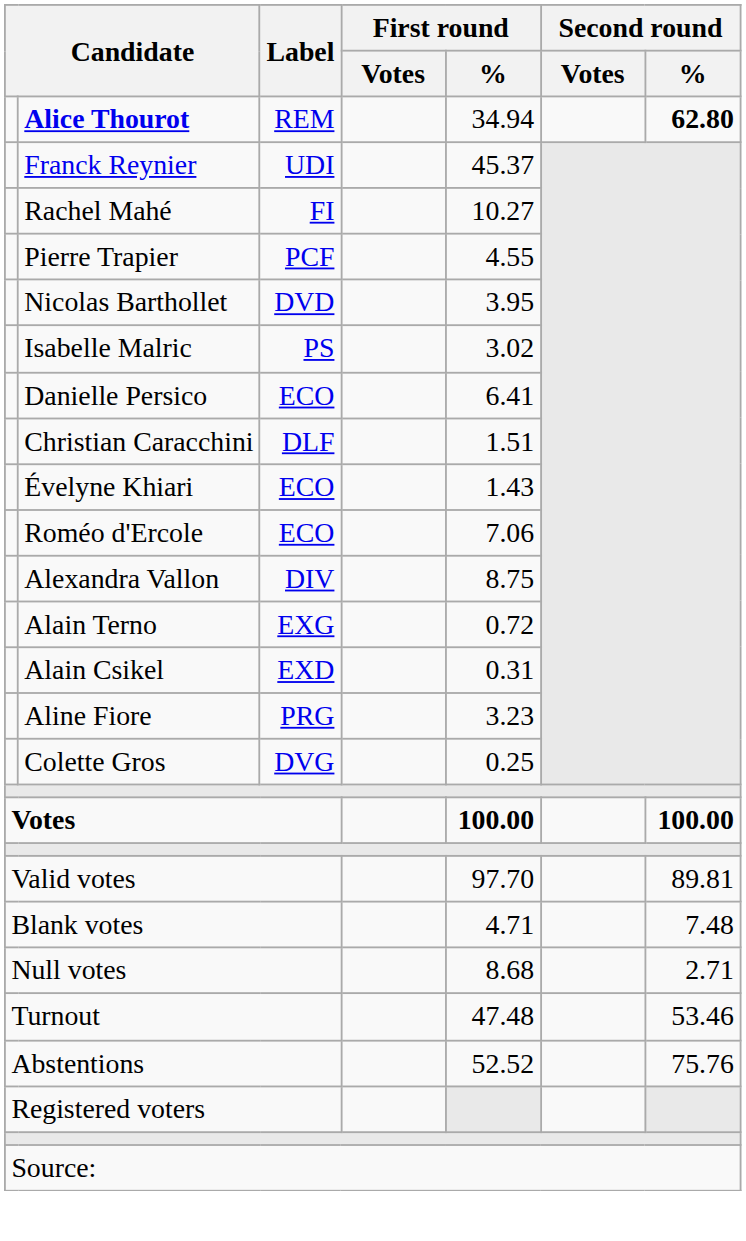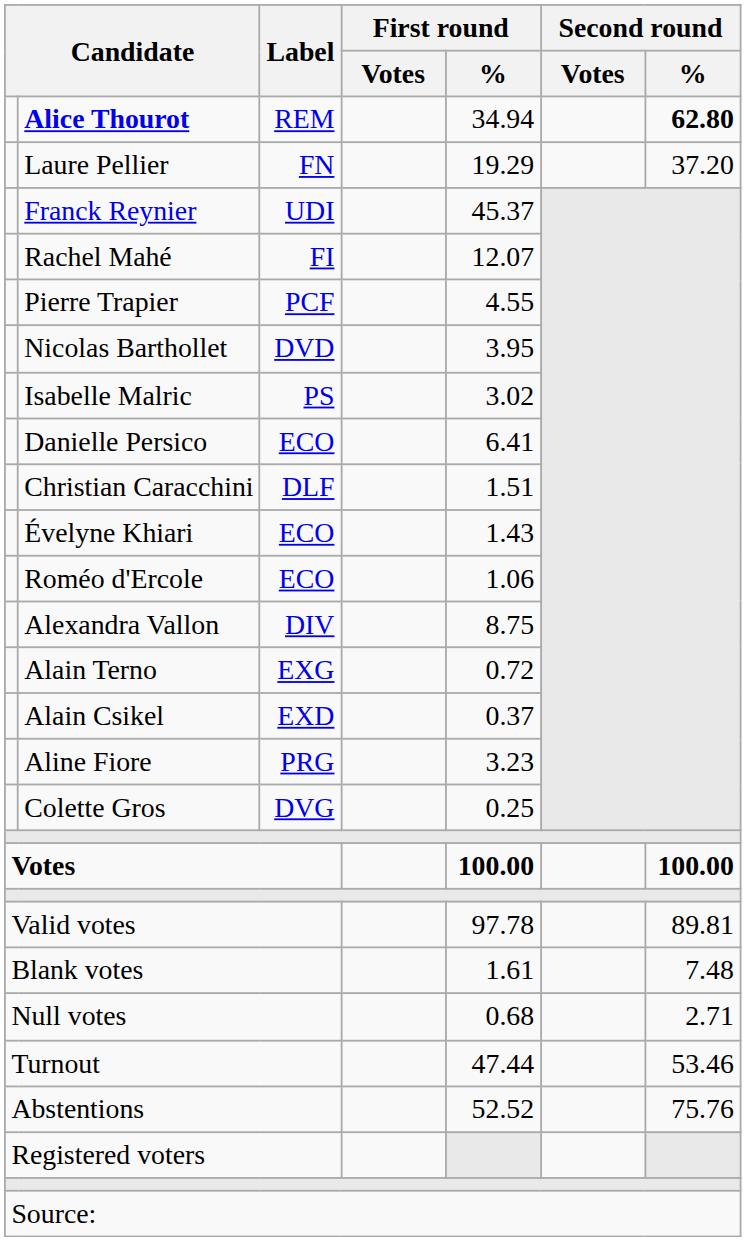+ row: (96, 165)
(503, 211) 10.27 -> (503, 256) 12.07
(510, 532) 7.06 -> (510, 577) 1.06
(510, 669) 0.31 -> (510, 715) 0.37
(503, 879) 97.70 -> (503, 924) 97.78
(510, 924) 4.71 -> (510, 970) 1.61
(510, 970) 8.68 -> (510, 1016) 0.68
(503, 1016) 47.48 -> (503, 1062) 47.44
